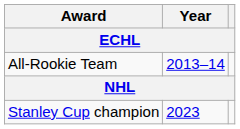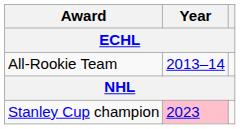(183, 111) no background -> (183, 111) pink background
